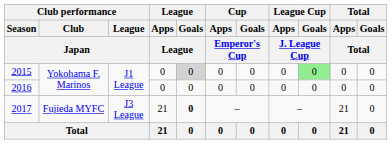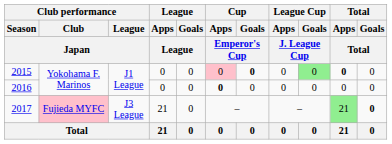(191, 71) lightgrey background -> (191, 71) no background
(221, 71) no background -> (221, 71) pink background
(252, 71) normal -> (252, 71) bold
(344, 71) normal -> (344, 71) bold
(221, 87) normal -> (221, 87) bold
(74, 109) no background -> (74, 109) pink background
(191, 109) bold -> (191, 109) normal
(344, 109) no background -> (344, 109) lightgreen background
(372, 109) normal -> (372, 109) bold
